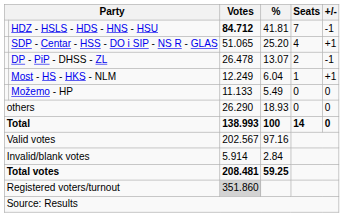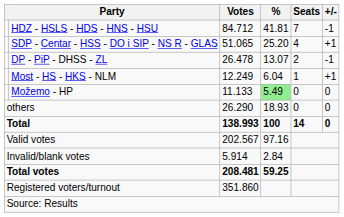(238, 28) bold -> (238, 28) normal
(273, 92) no background -> (273, 92) lightgreen background
(240, 188) lightgrey background -> (240, 188) no background
